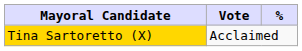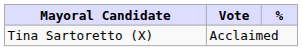(80, 36) gold background -> (80, 36) no background
